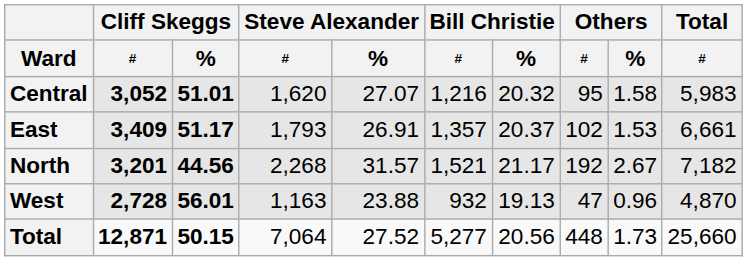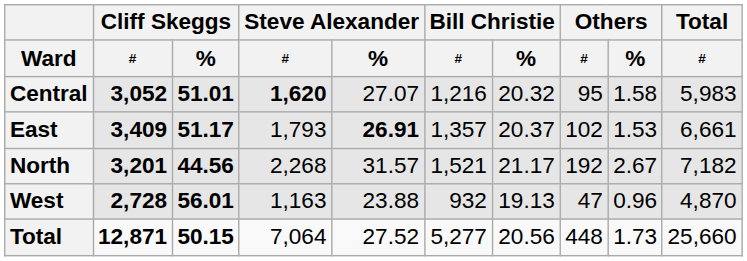(298, 93) normal -> (298, 93) bold
(391, 129) normal -> (391, 129) bold
